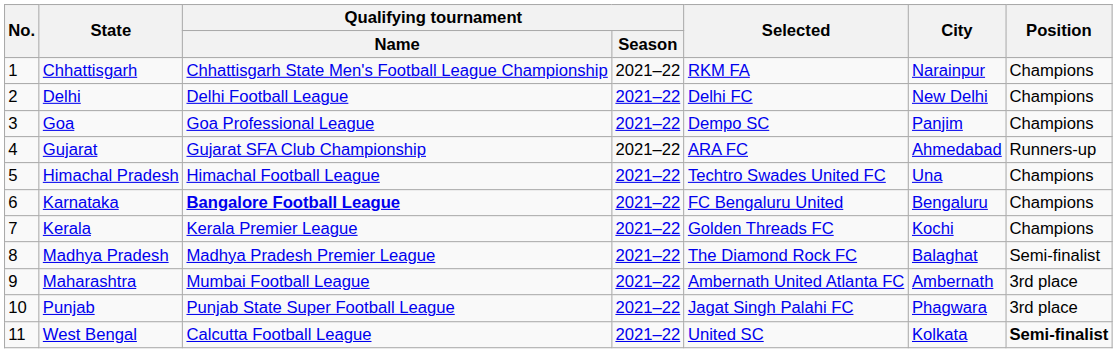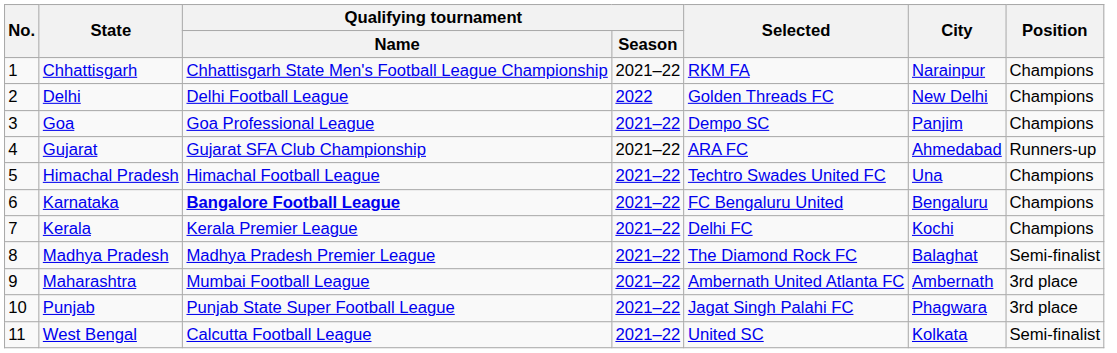(648, 96) 2021–22 -> (634, 96) 2022
(720, 96) Delhi FC -> (761, 96) Golden Threads FC
(761, 228) Golden Threads FC -> (720, 228) Delhi FC
(1059, 334) bold -> (1055, 334) normal
